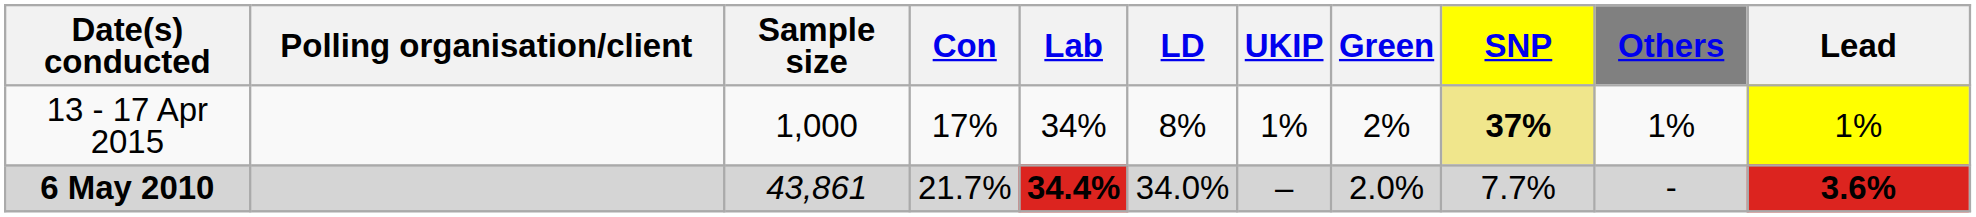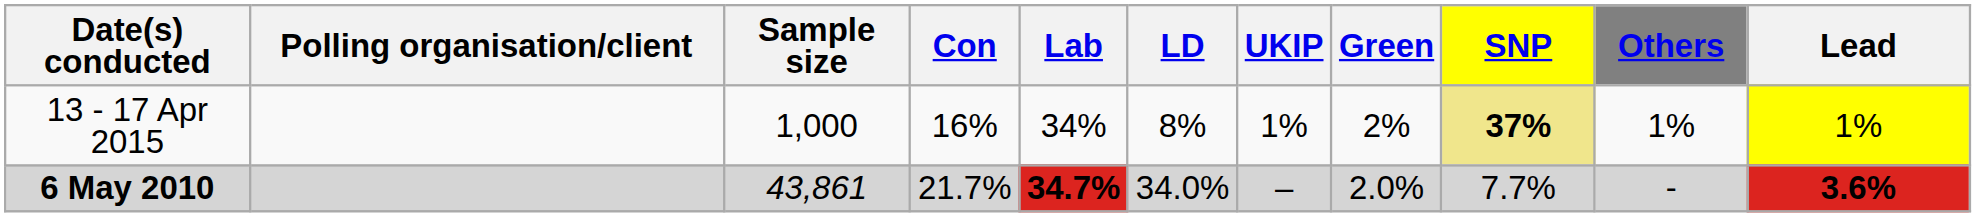(965, 125) 17% -> (965, 125) 16%
(1074, 188) 34.4% -> (1074, 188) 34.7%
